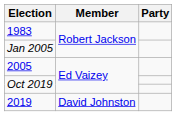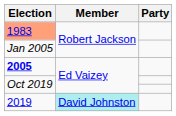(19, 31) no background -> (19, 31) lightsalmon background
(19, 66) normal -> (19, 66) bold
(97, 102) no background -> (97, 102) paleturquoise background
